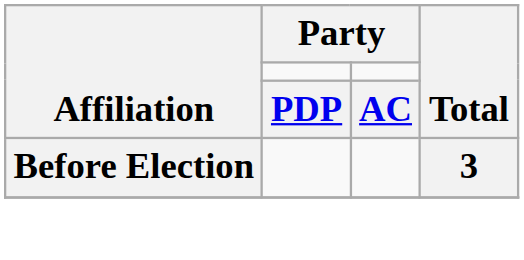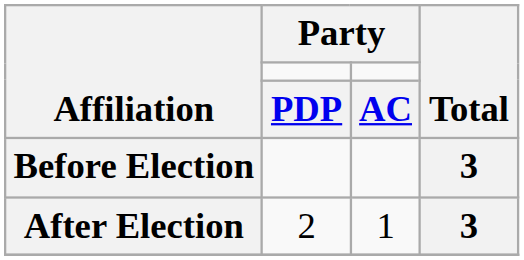+ row: (134, 224)
